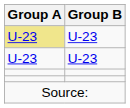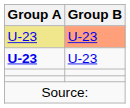(82, 36) no background -> (82, 36) lightsalmon background
(22, 58) normal -> (22, 58) bold
